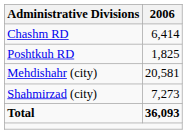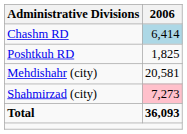(165, 34) no background -> (165, 34) lightblue background
(165, 93) no background -> (165, 93) pink background
